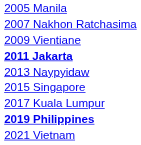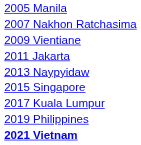(38, 56) bold -> (37, 56) normal
(49, 119) bold -> (46, 119) normal
(40, 135) normal -> (41, 135) bold
